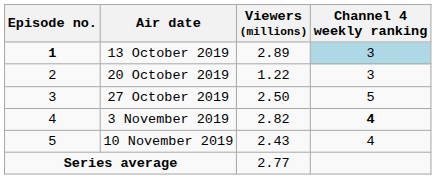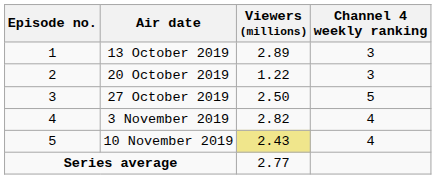(52, 53) bold -> (52, 53) normal
(371, 53) lightblue background -> (371, 53) no background
(371, 119) bold -> (371, 119) normal
(273, 141) no background -> (273, 141) khaki background
